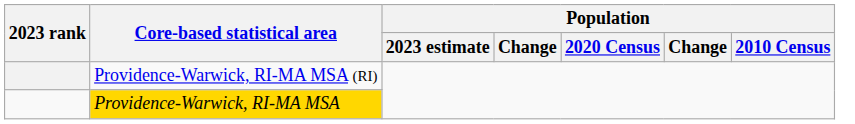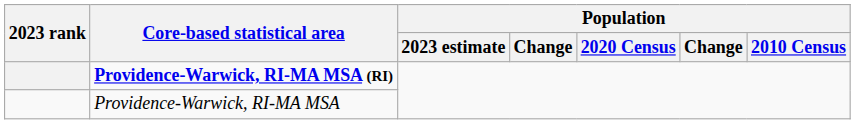(236, 75) normal -> (244, 75) bold
(217, 103) gold background -> (217, 103) no background
